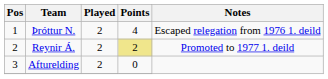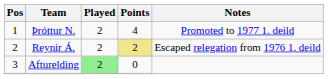(238, 30) Escaped relegation from 1976 1. deild -> (238, 30) Promoted to 1977 1. deild
(238, 47) Promoted to 1977 1. deild -> (238, 47) Escaped relegation from 1976 1. deild
(100, 64) no background -> (100, 64) lightgreen background
